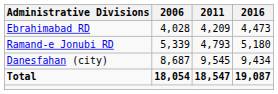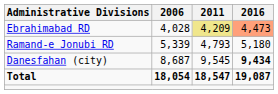(215, 29) no background -> (215, 29) khaki background
(256, 29) no background -> (256, 29) lightsalmon background
(256, 61) normal -> (256, 61) bold
